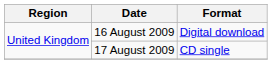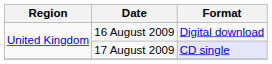(205, 50) no background -> (205, 50) lavender background
